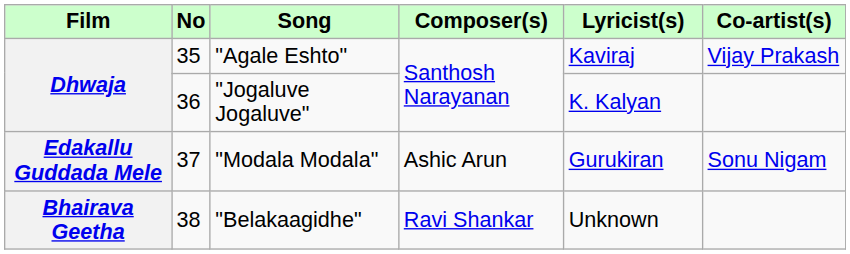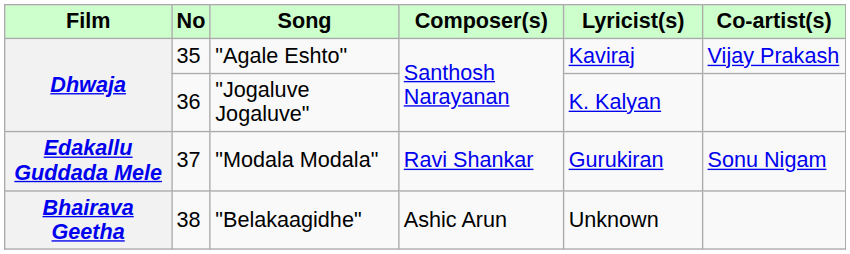(455, 160) Ashic Arun -> (469, 160) Ravi Shankar
(469, 219) Ravi Shankar -> (455, 219) Ashic Arun
